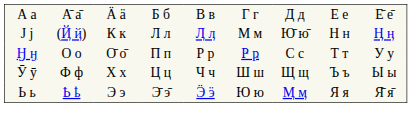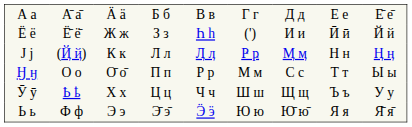+ row: (27, 34)
(250, 34) М м -> (250, 53) Ҏ ҏ
(295, 34) Ю̄ ю̄ -> (295, 53) Ӎ ӎ
(250, 53) Ҏ ҏ -> (250, 73) М м
(384, 53) У у -> (384, 73) Ы ы
(72, 73) Ф ф -> (72, 92) Ҍ ҍ
(384, 73) Ы ы -> (384, 92) У у
(72, 92) Ҍ ҍ -> (72, 112) Ф ф
(295, 92) Ӎ ӎ -> (295, 112) Ю̄ ю̄
